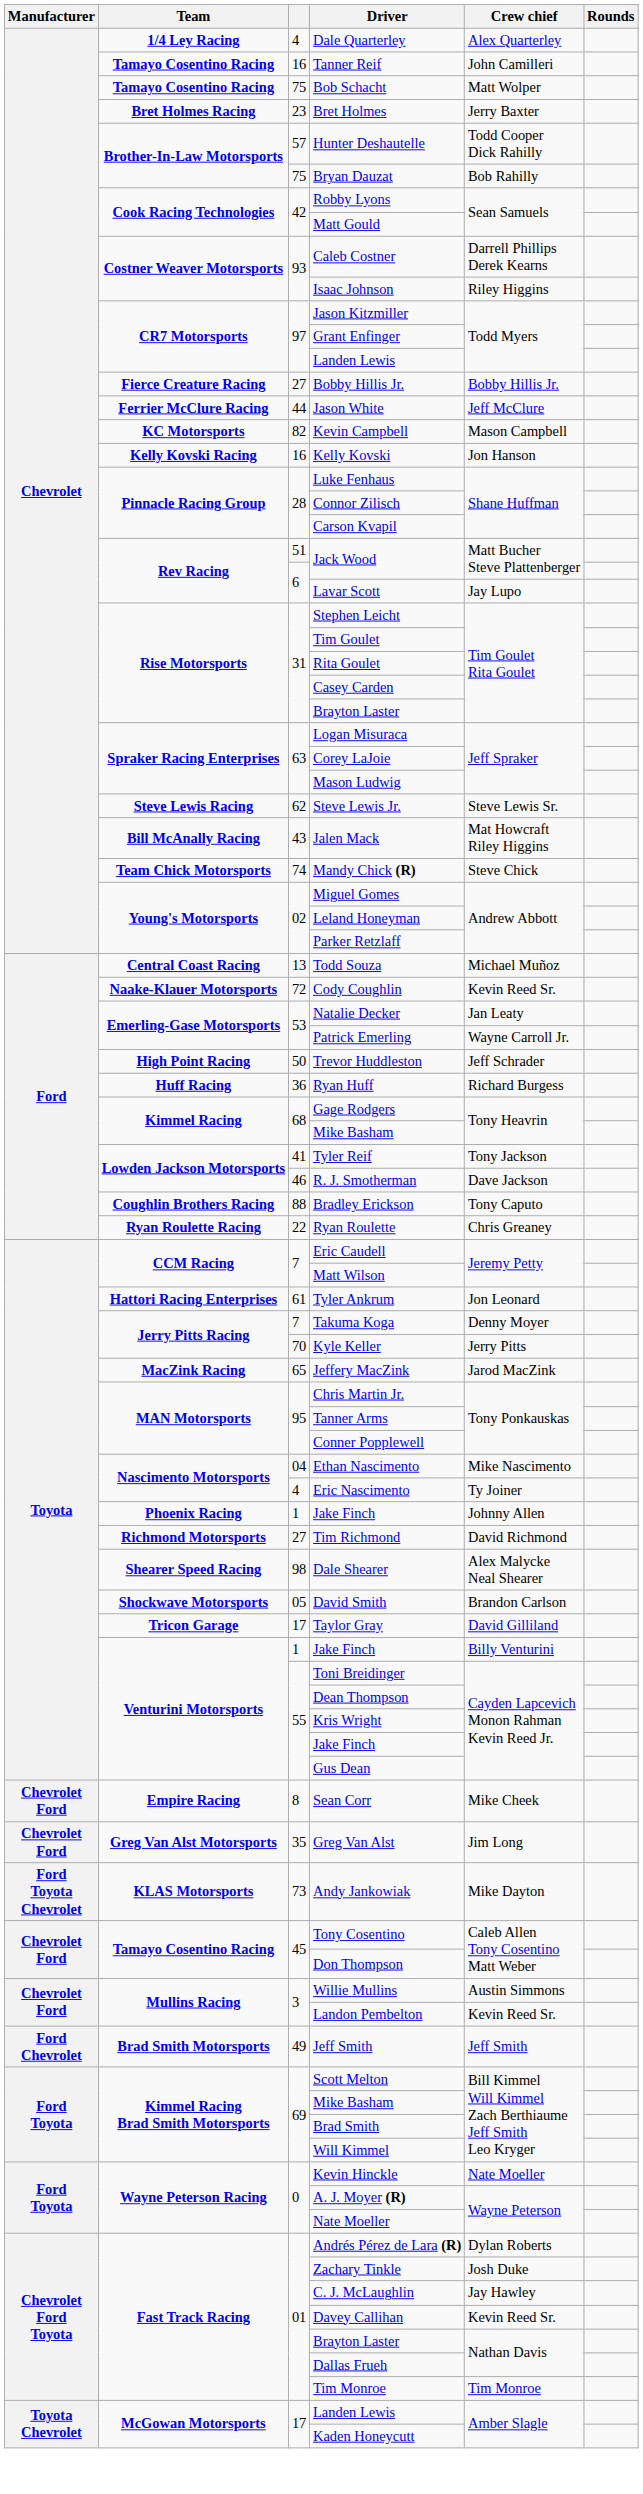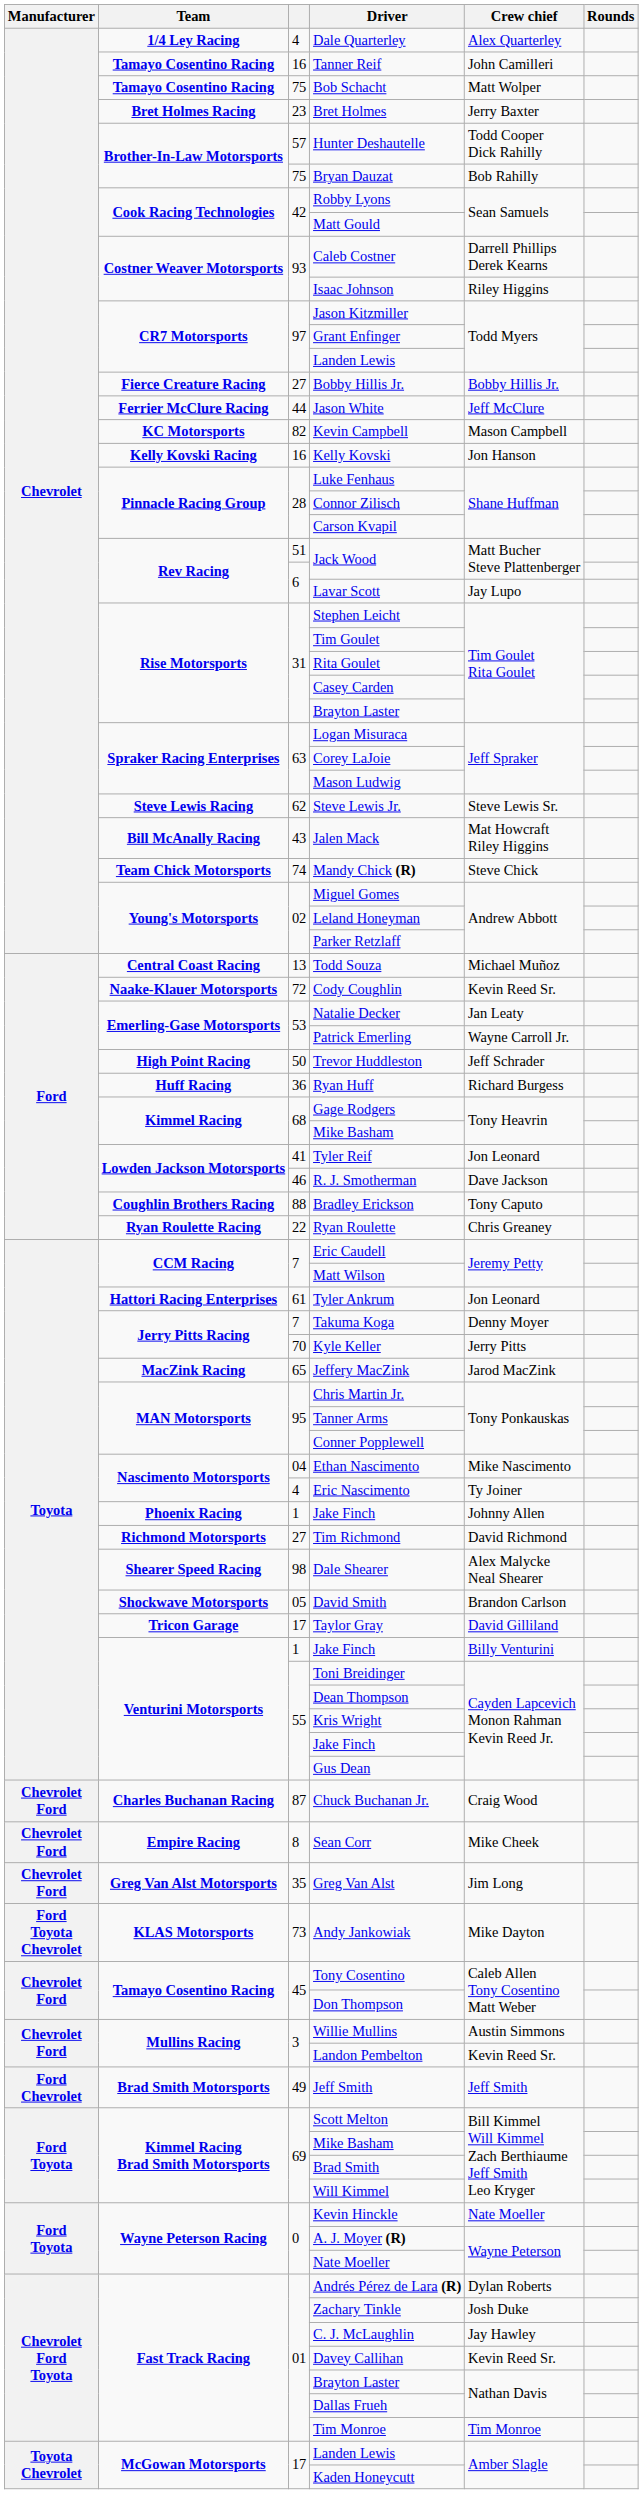(507, 1156) Tony Jackson -> (504, 1156) Jon Leonard
+ row: (299, 1801)
